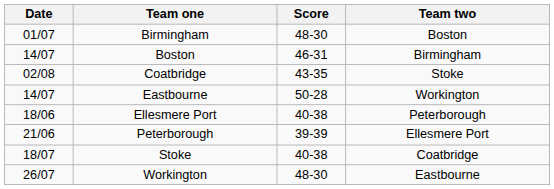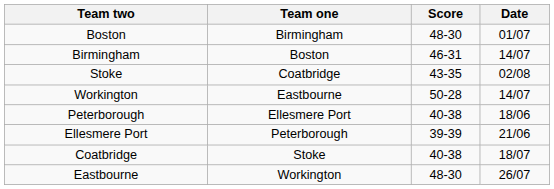columns swapped: (39, 14) <-> (447, 14)
